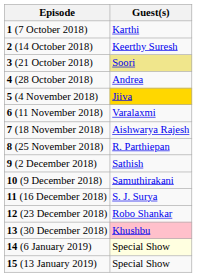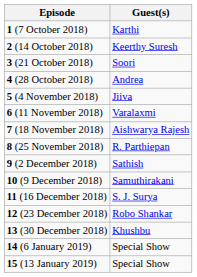(124, 63) khaki background -> (124, 63) no background
(122, 96) gold background -> (122, 96) no background
(131, 230) pink background -> (131, 230) no background
(141, 247) lightyellow background -> (141, 247) no background
